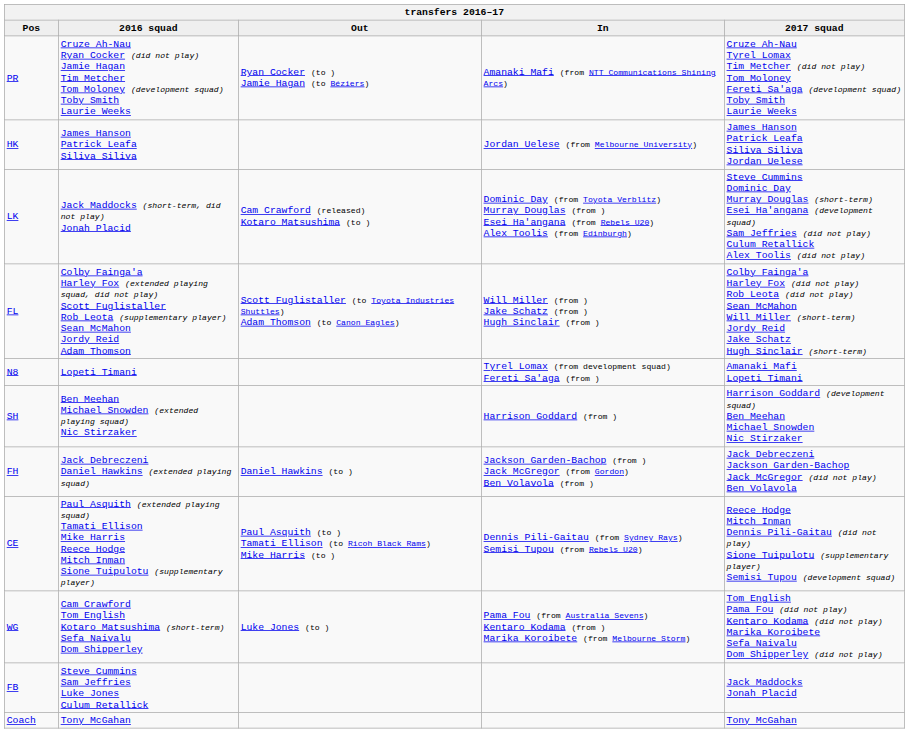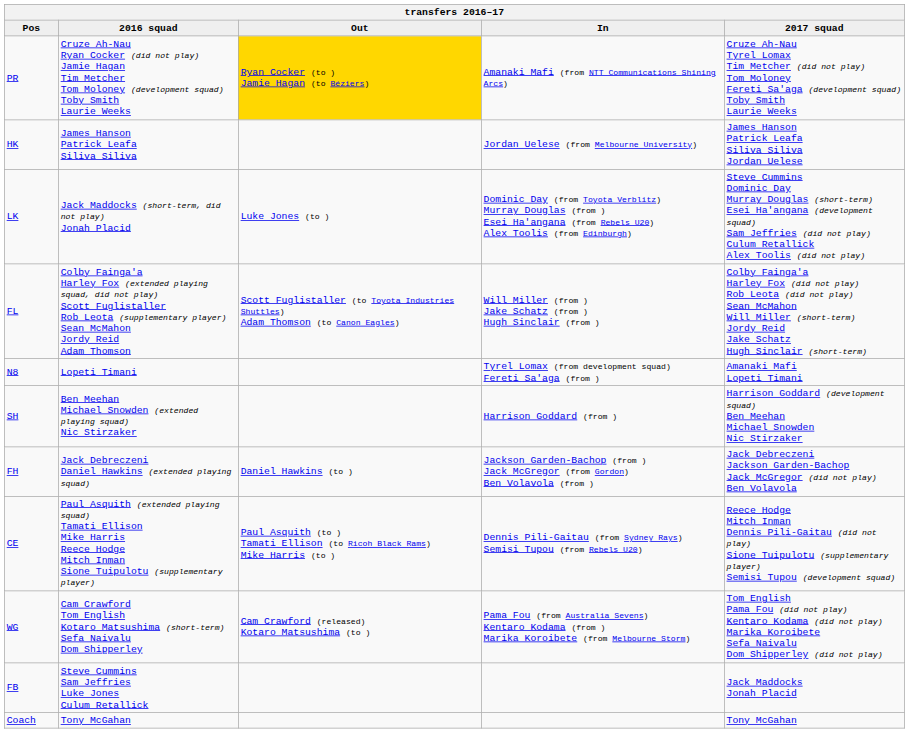(305, 78) no background -> (305, 78) gold background
(306, 217) Cam Crawford (released) Kotaro Matsushima (to ) -> (285, 217) Luke Jones (to )
(285, 627) Luke Jones (to ) -> (306, 627) Cam Crawford (released) Kotaro Matsushima (to )
